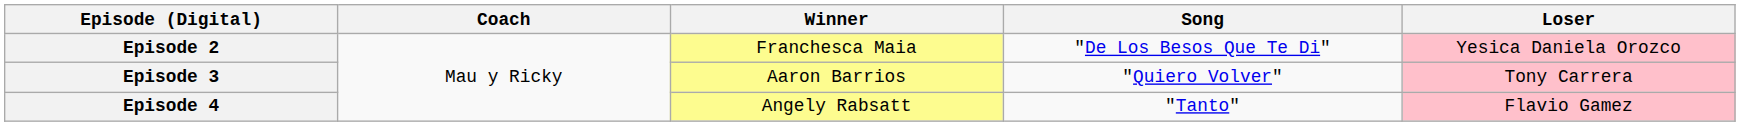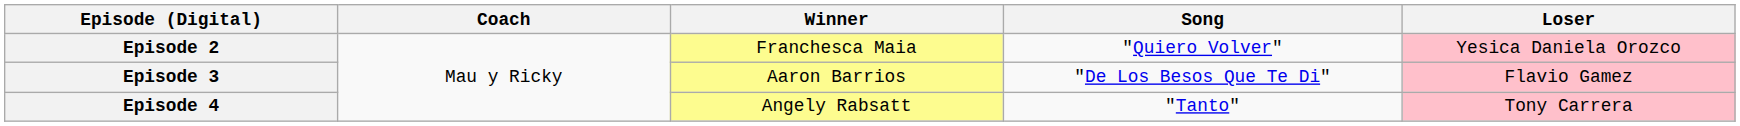(1203, 48) "De Los Besos Que Te Di" -> (1203, 48) "Quiero Volver"
(1203, 77) "Quiero Volver" -> (1203, 77) "De Los Besos Que Te Di"
(1569, 77) Tony Carrera -> (1569, 77) Flavio Gamez
(1569, 106) Flavio Gamez -> (1569, 106) Tony Carrera
